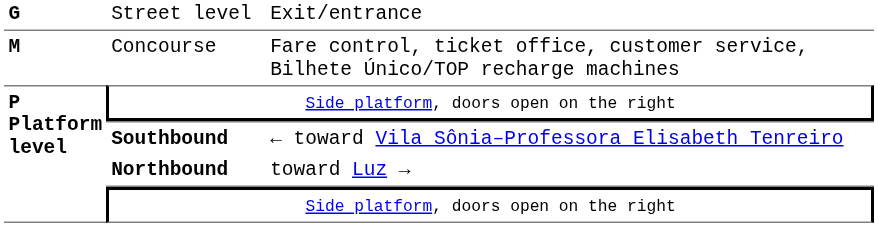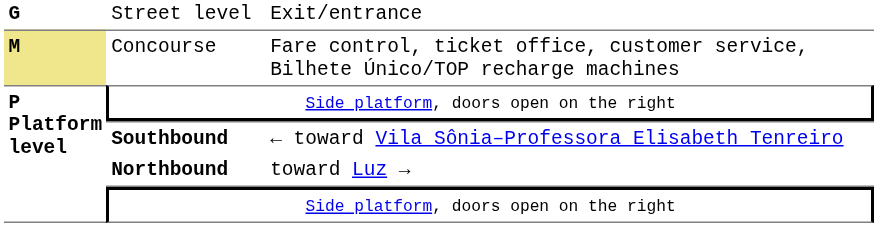(14, 47) no background -> (14, 47) khaki background
